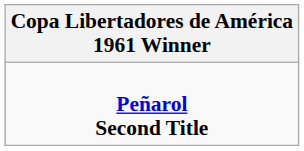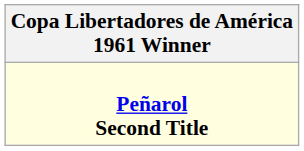(152, 115) no background -> (152, 115) lightyellow background
